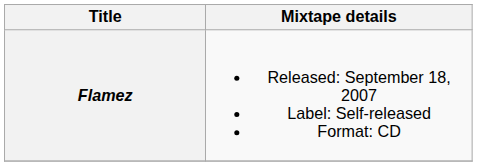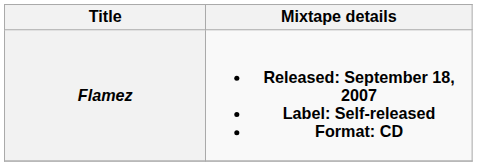(339, 105) normal -> (339, 105) bold
